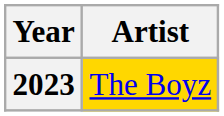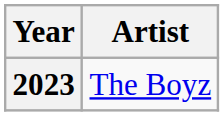(150, 84) gold background -> (150, 84) no background
